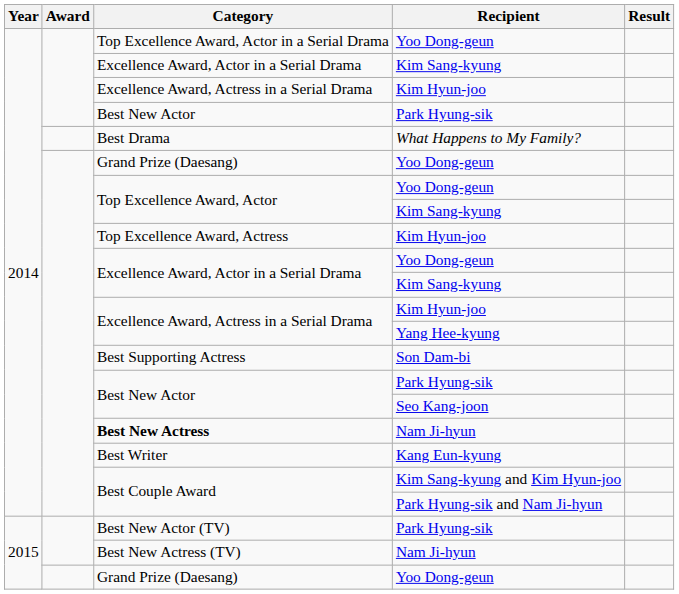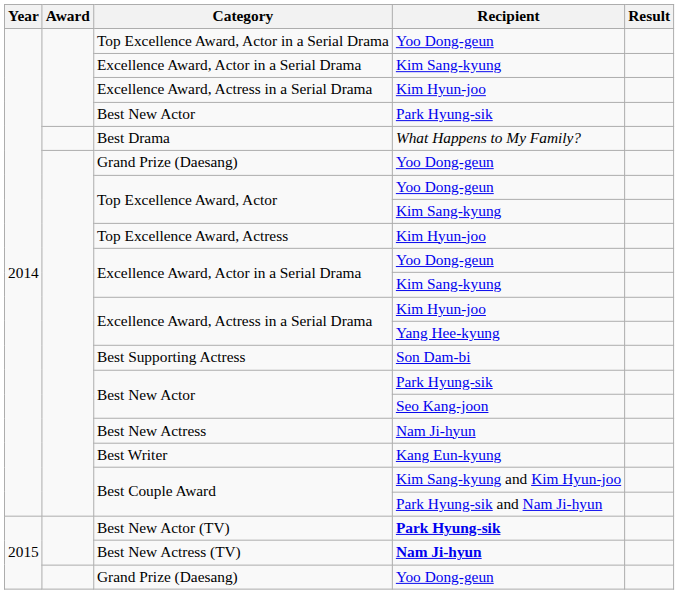(153, 430) bold -> (152, 430) normal
(444, 528) normal -> (448, 528) bold
(436, 552) normal -> (439, 552) bold
